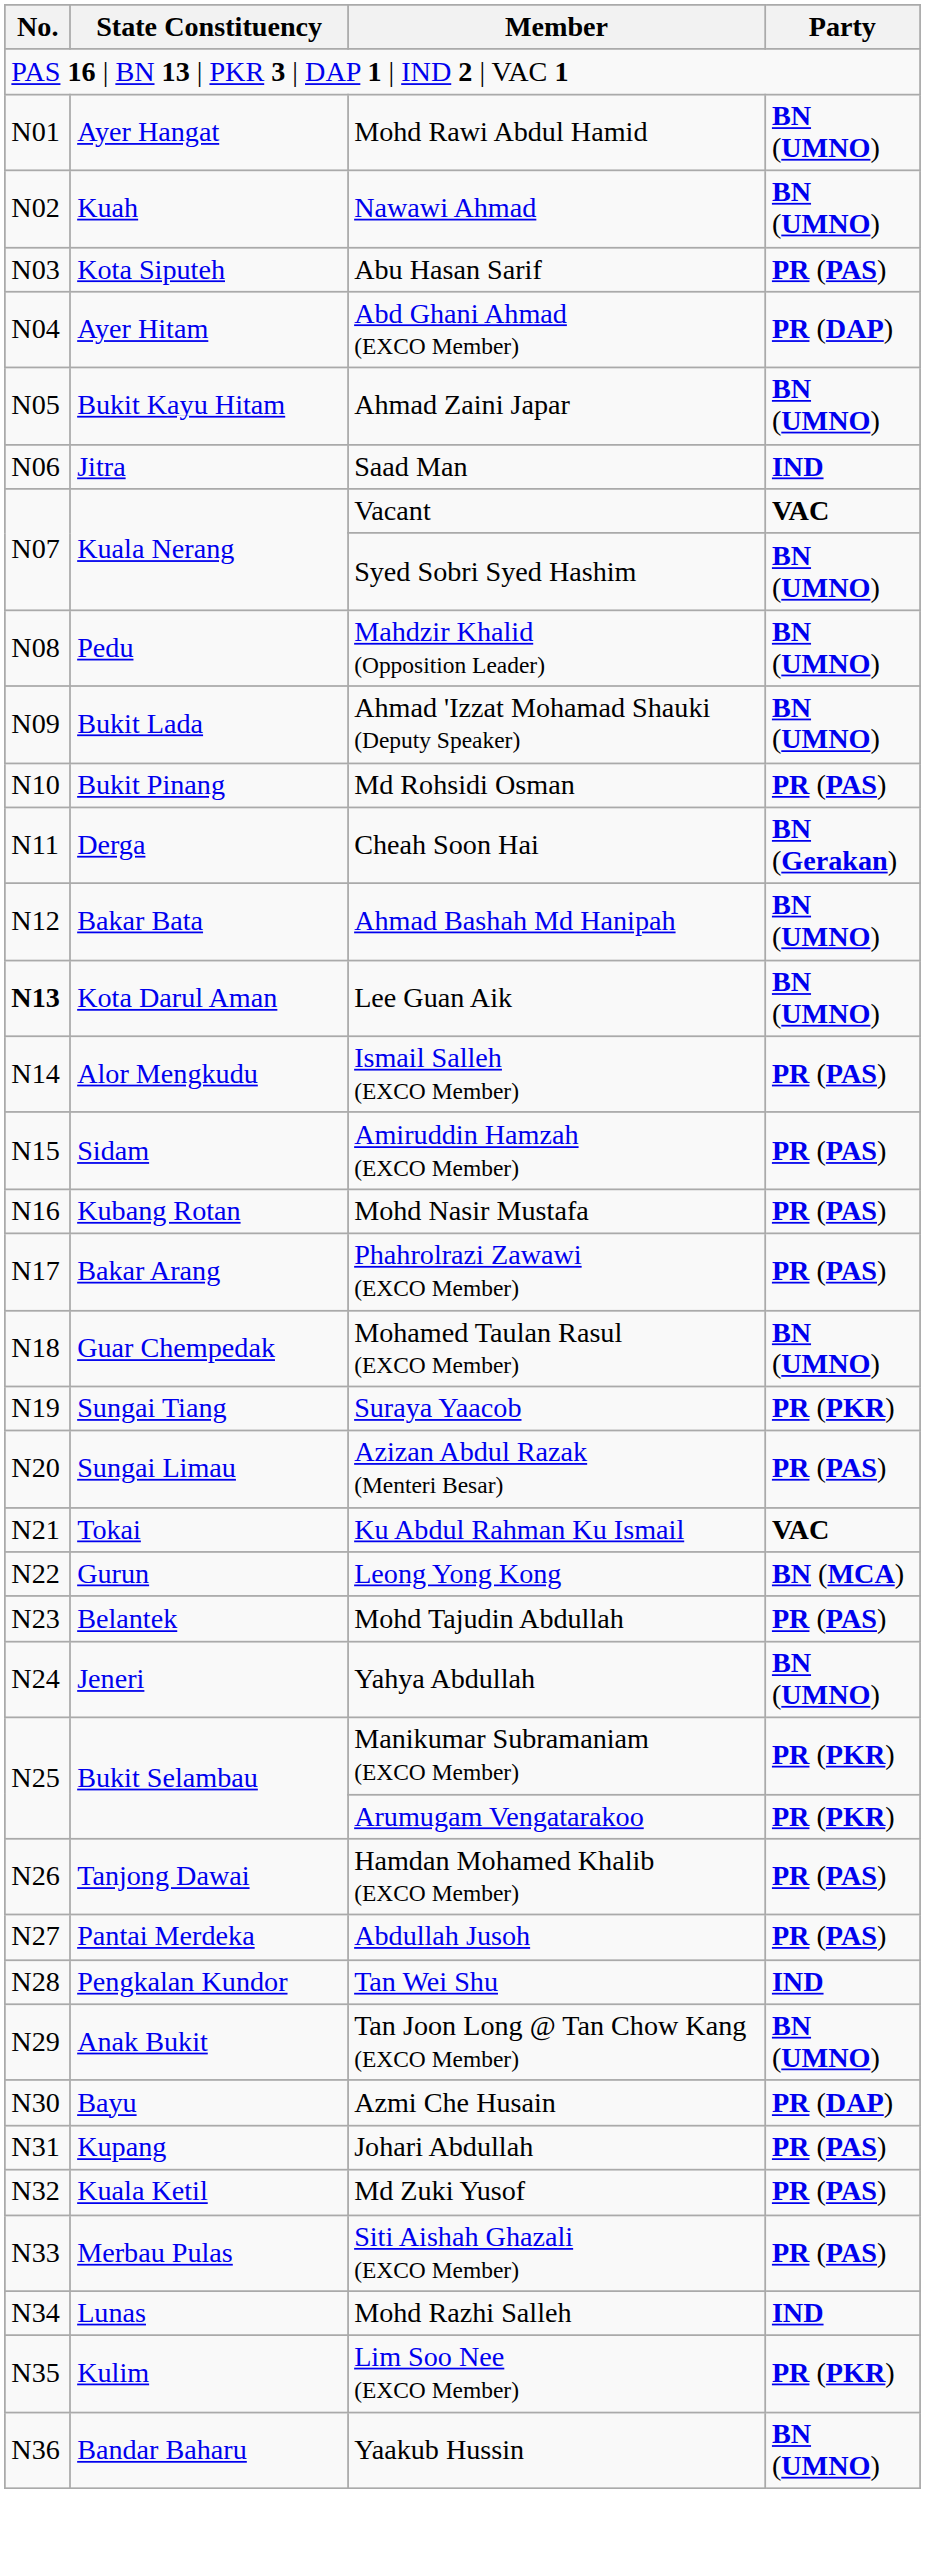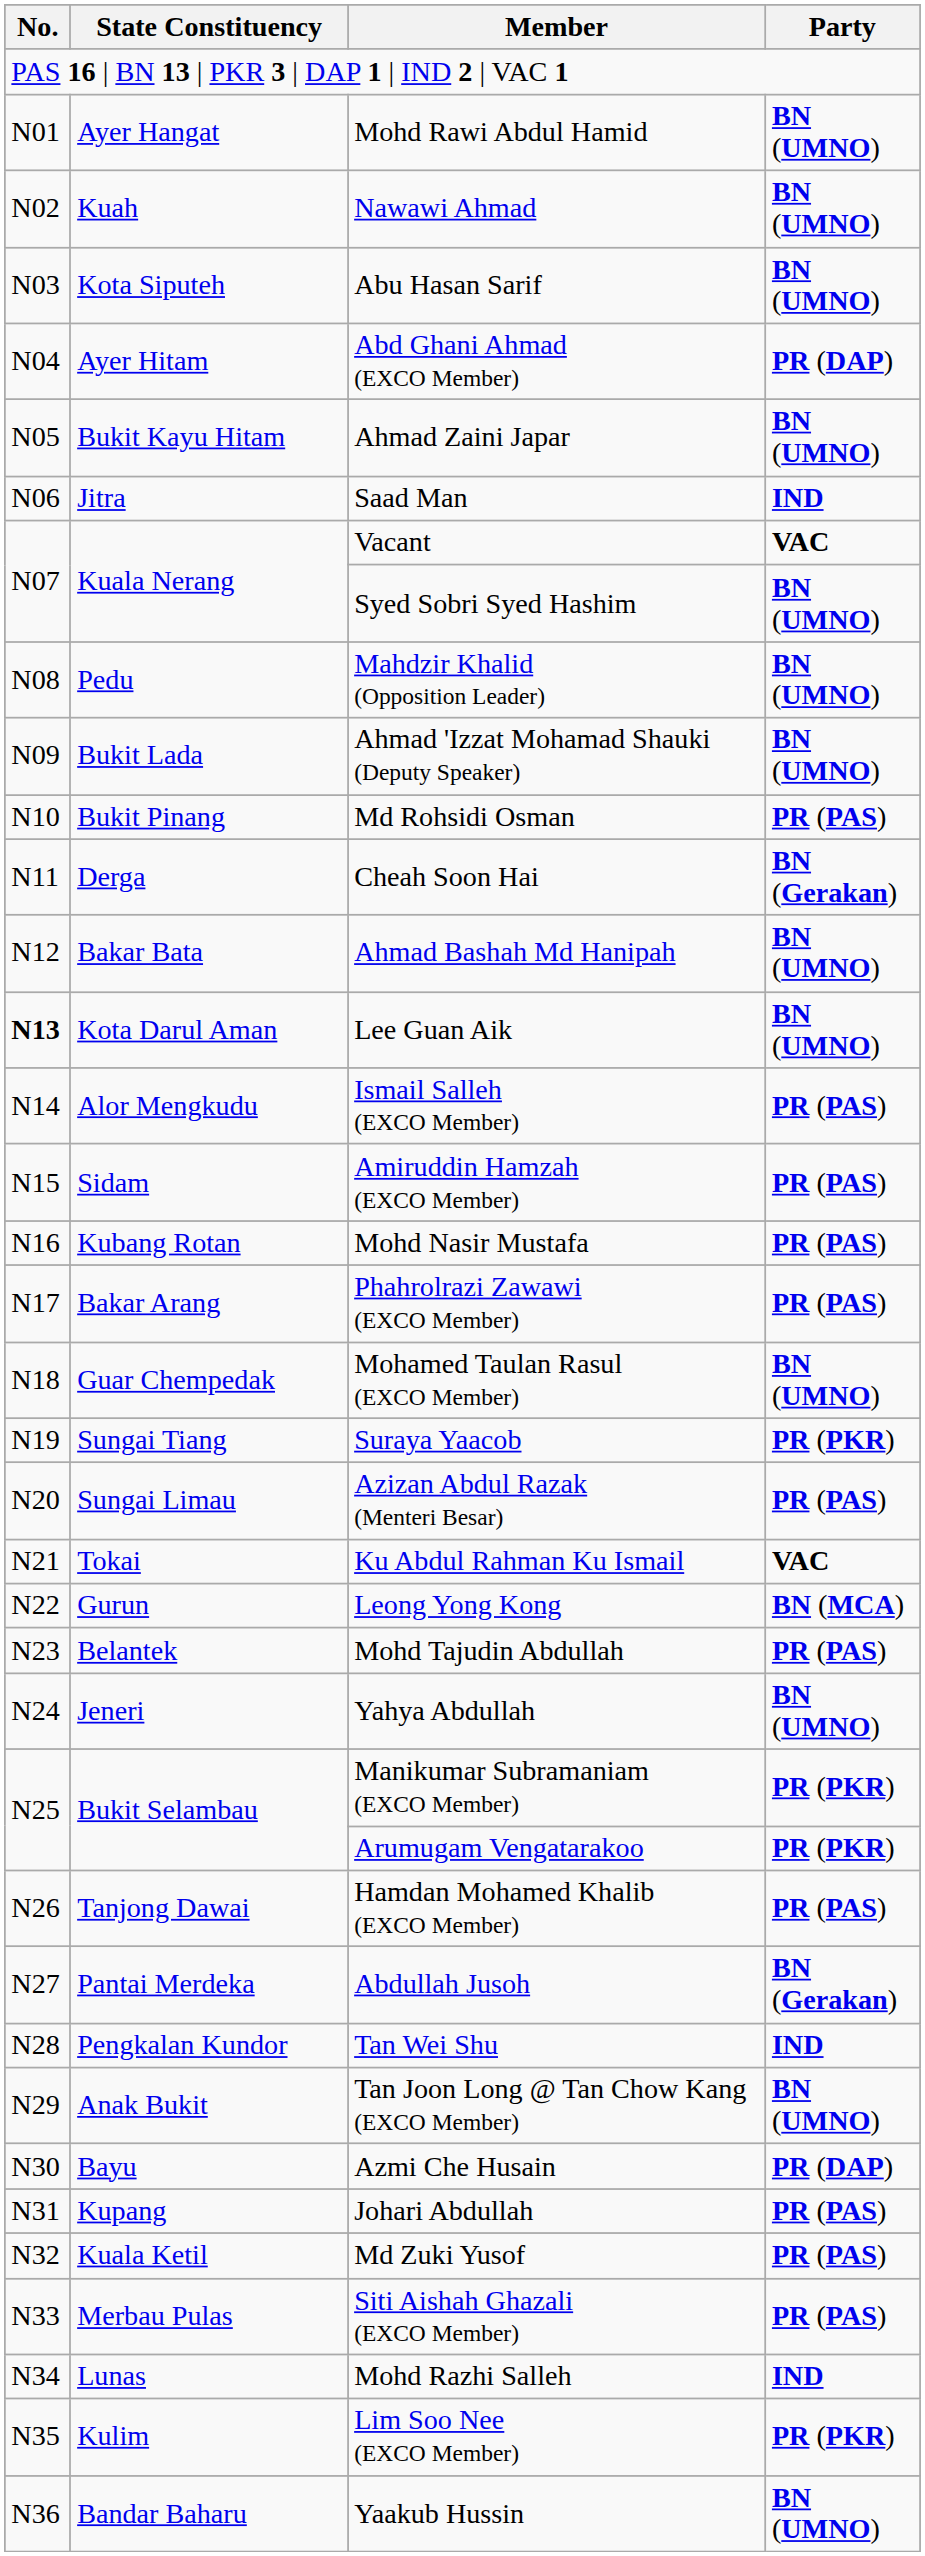(829, 268) PR (PAS) -> (826, 284) BN (UMNO)
(829, 1936) PR (PAS) -> (834, 1984) BN (Gerakan)
